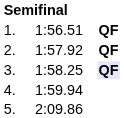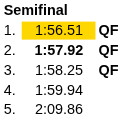(59, 30) no background -> (59, 30) gold background
(59, 50) normal -> (59, 50) bold
(109, 70) lavender background -> (109, 70) no background
